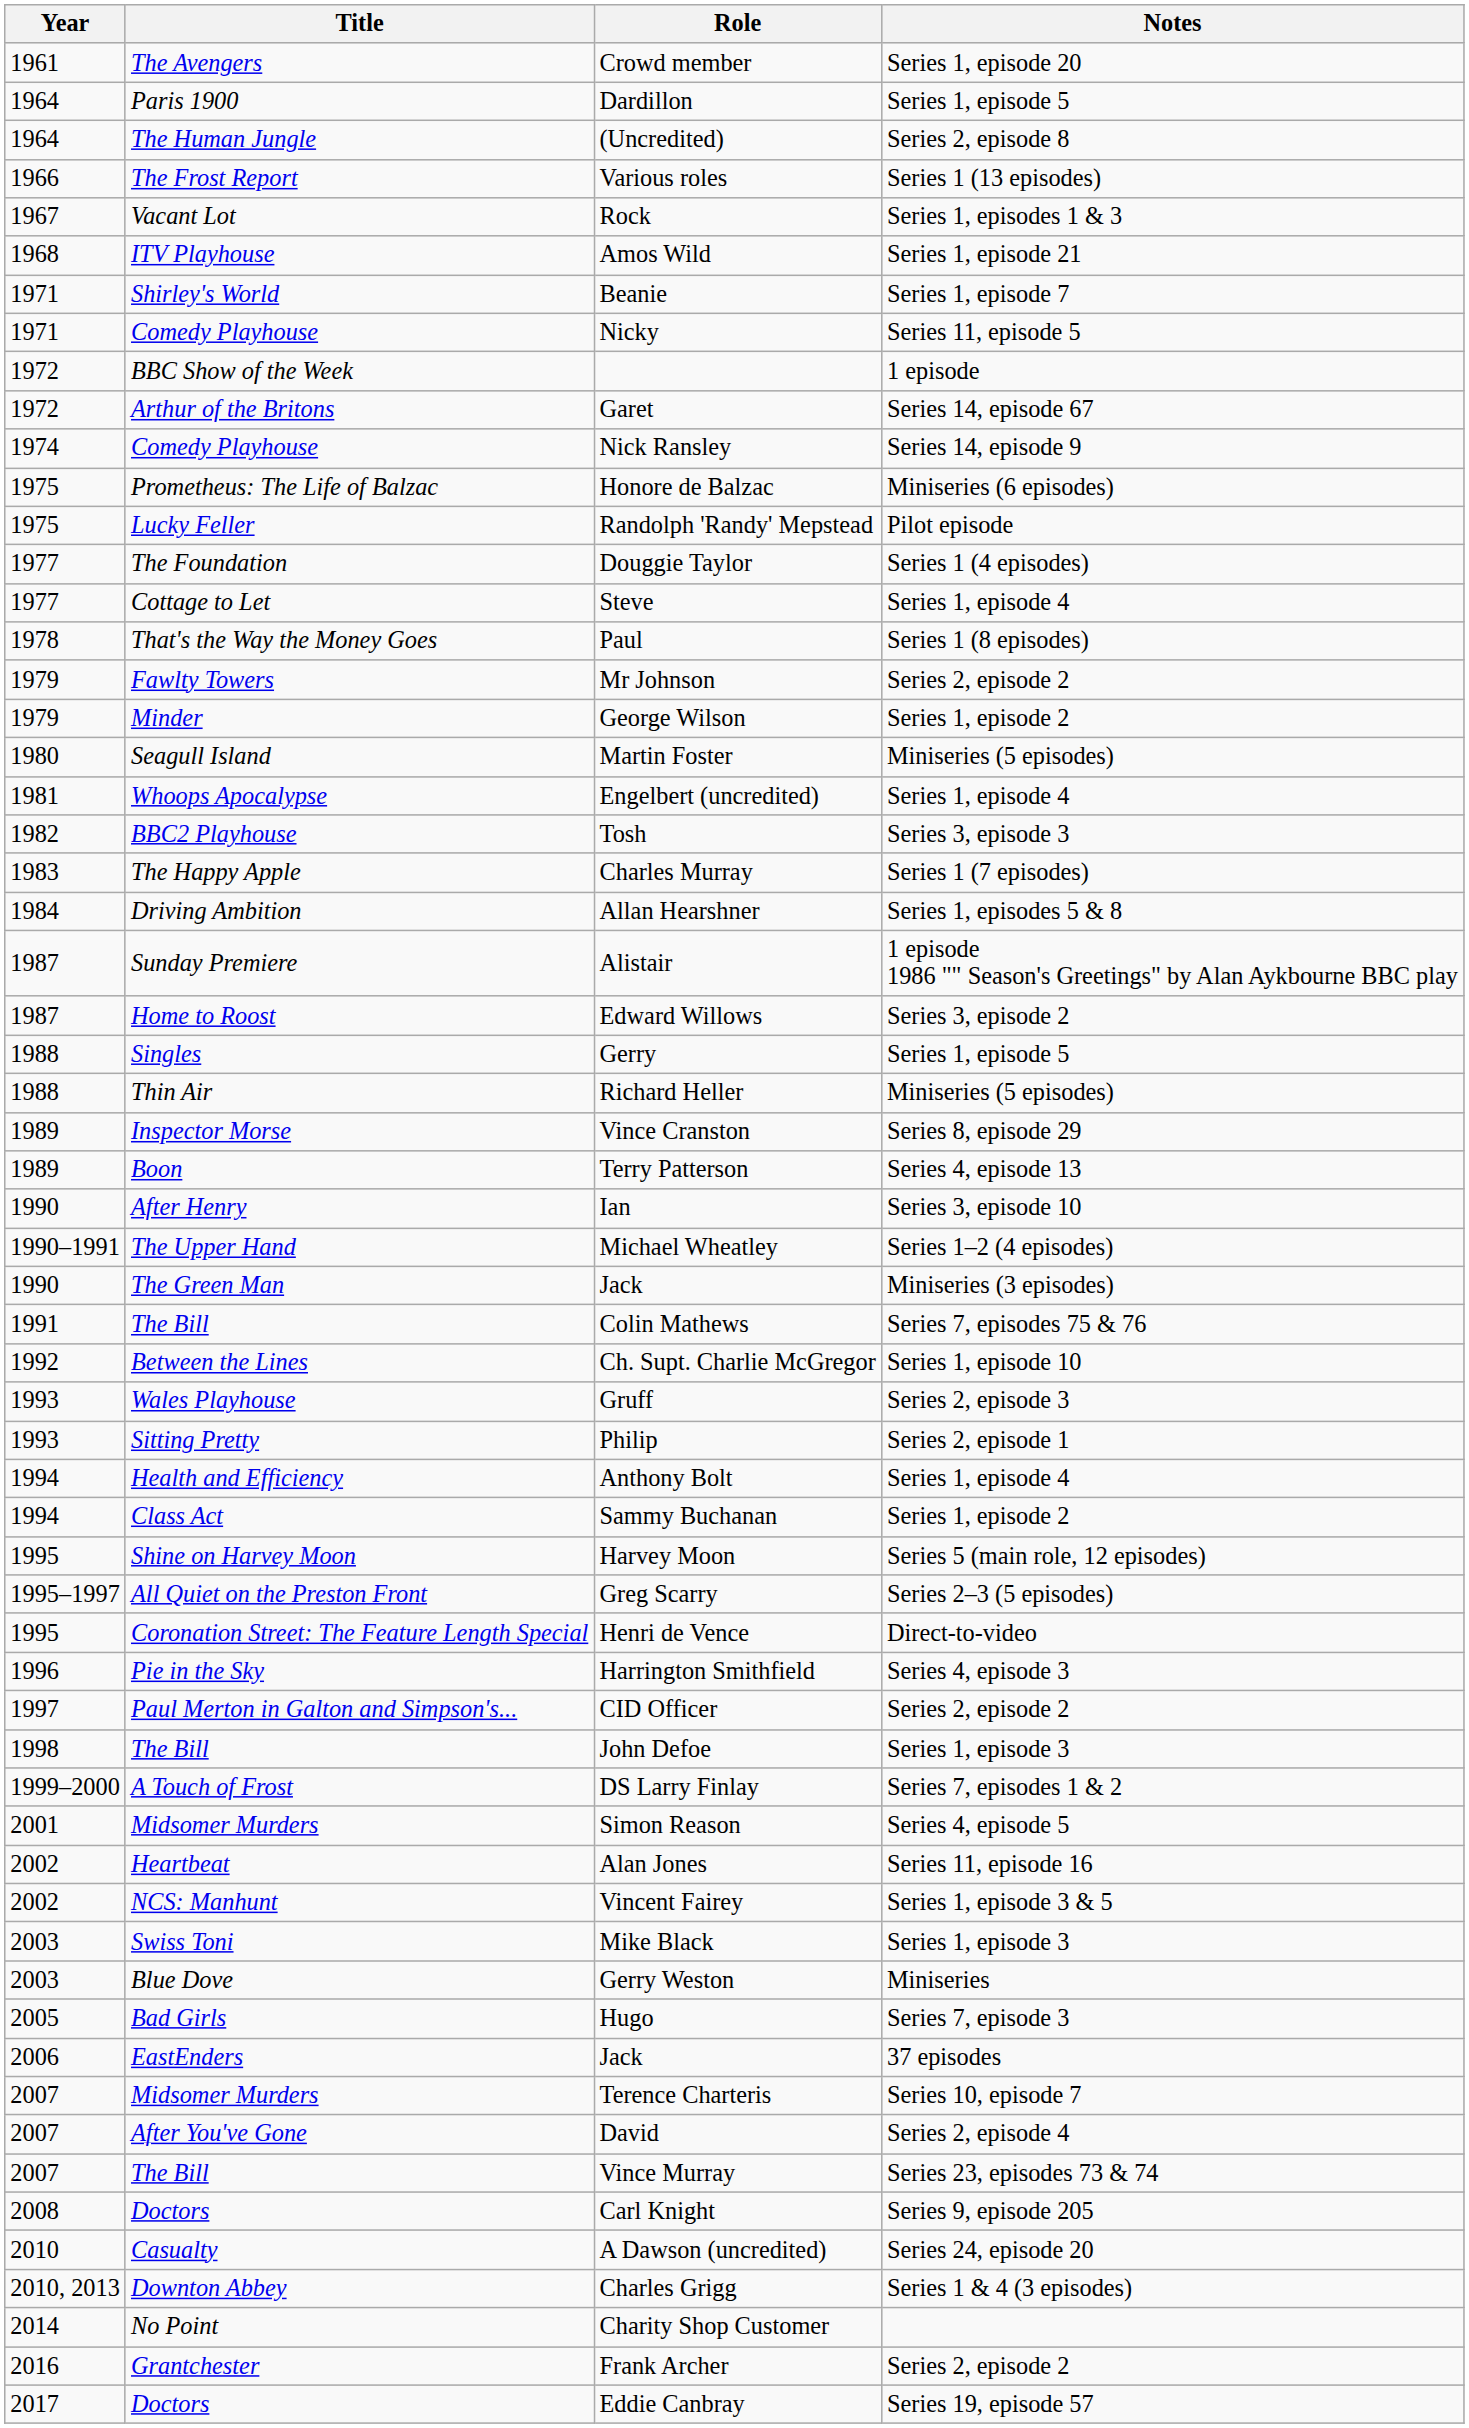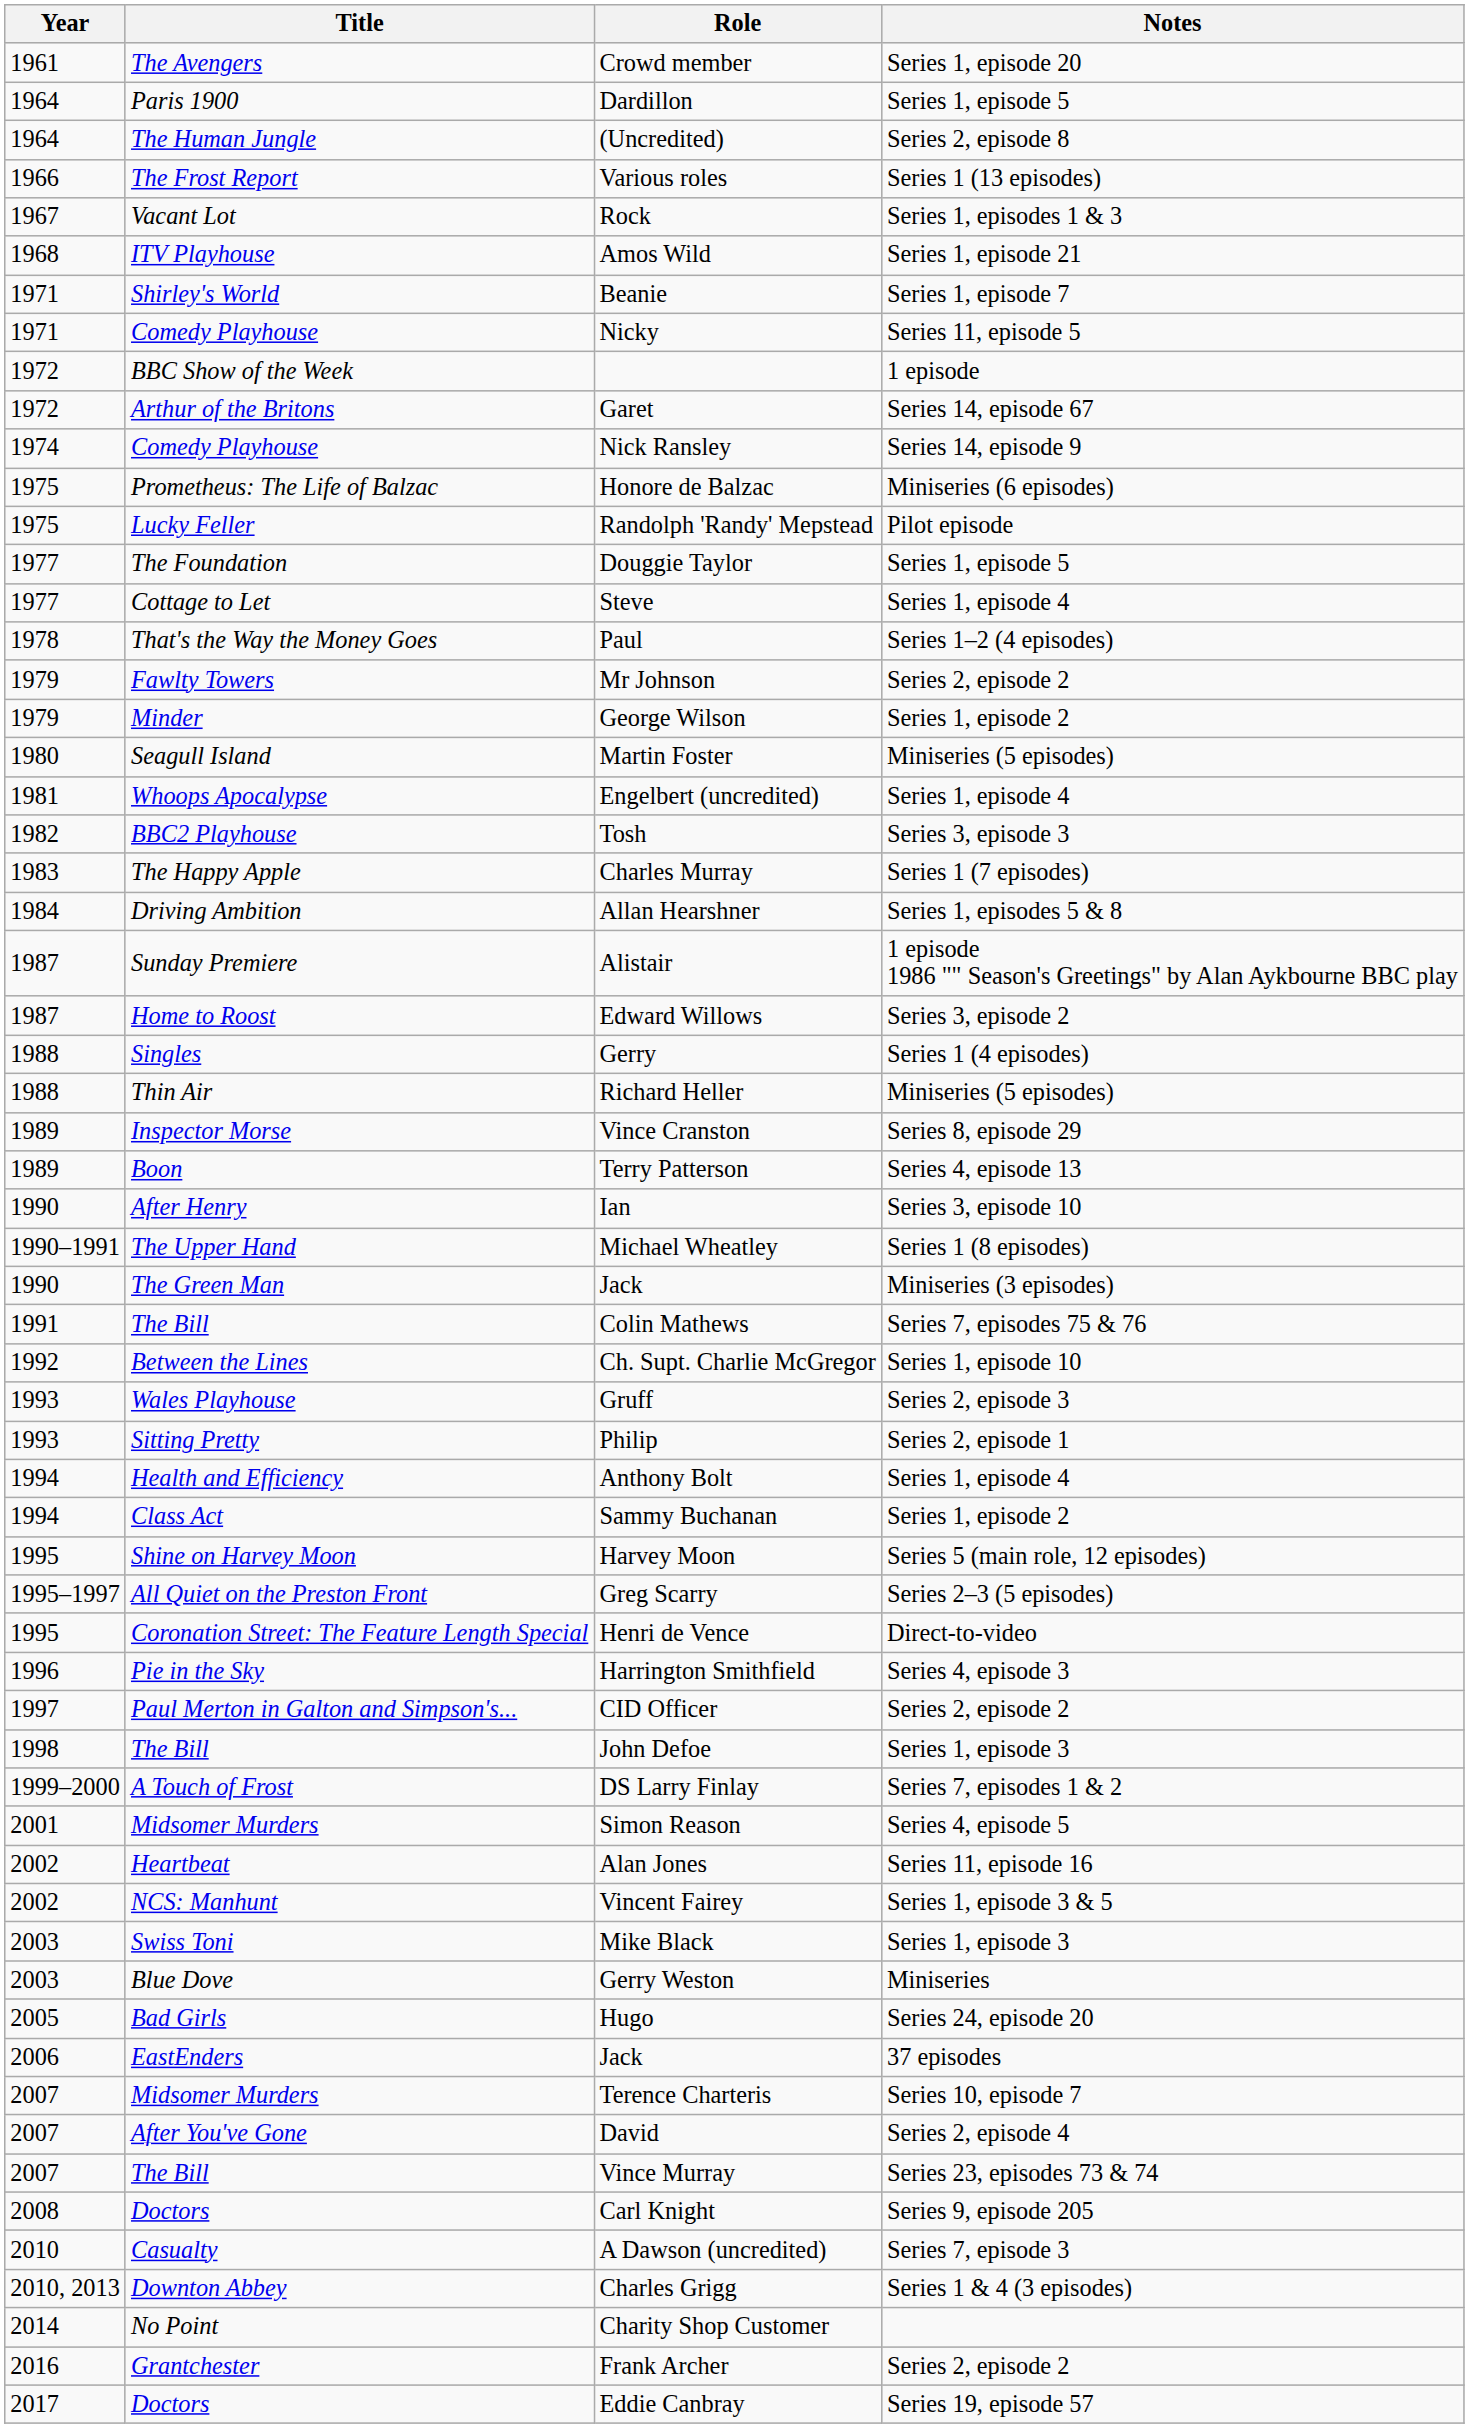(988, 563) Series 1 (4 episodes) -> (978, 563) Series 1, episode 5
(988, 640) Series 1 (8 episodes) -> (1000, 640) Series 1–2 (4 episodes)
(978, 1053) Series 1, episode 5 -> (988, 1053) Series 1 (4 episodes)
(1000, 1246) Series 1–2 (4 episodes) -> (988, 1246) Series 1 (8 episodes)
(978, 2018) Series 7, episode 3 -> (990, 2018) Series 24, episode 20
(990, 2249) Series 24, episode 20 -> (978, 2249) Series 7, episode 3
